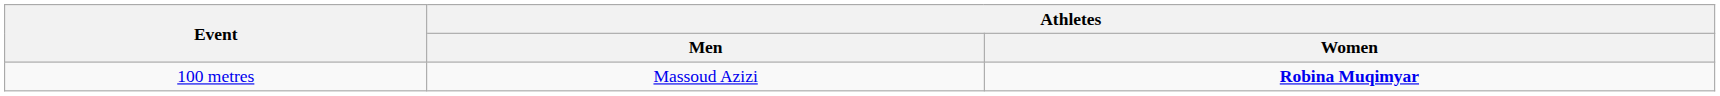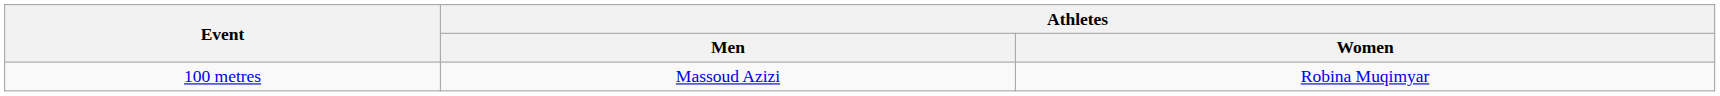(1349, 76) bold -> (1365, 76) normal
